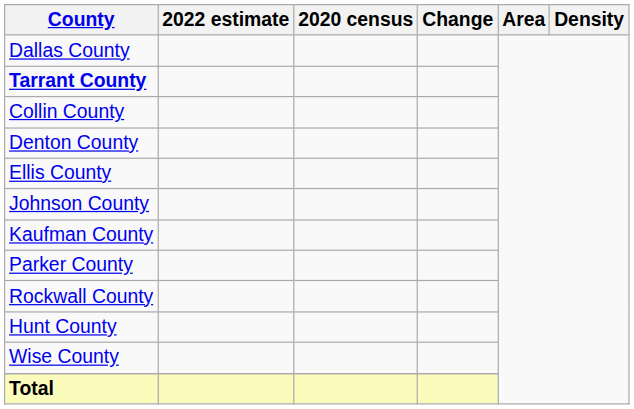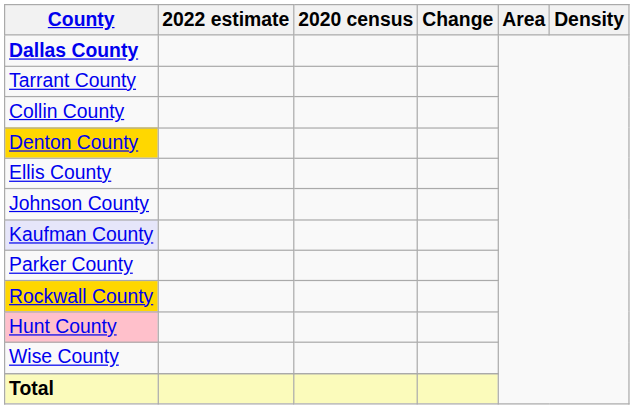(69, 50) normal -> (74, 50) bold
(78, 81) bold -> (73, 81) normal
(74, 142) no background -> (74, 142) gold background
(81, 234) no background -> (81, 234) lavender background
(81, 296) no background -> (81, 296) gold background
(63, 326) no background -> (63, 326) pink background
